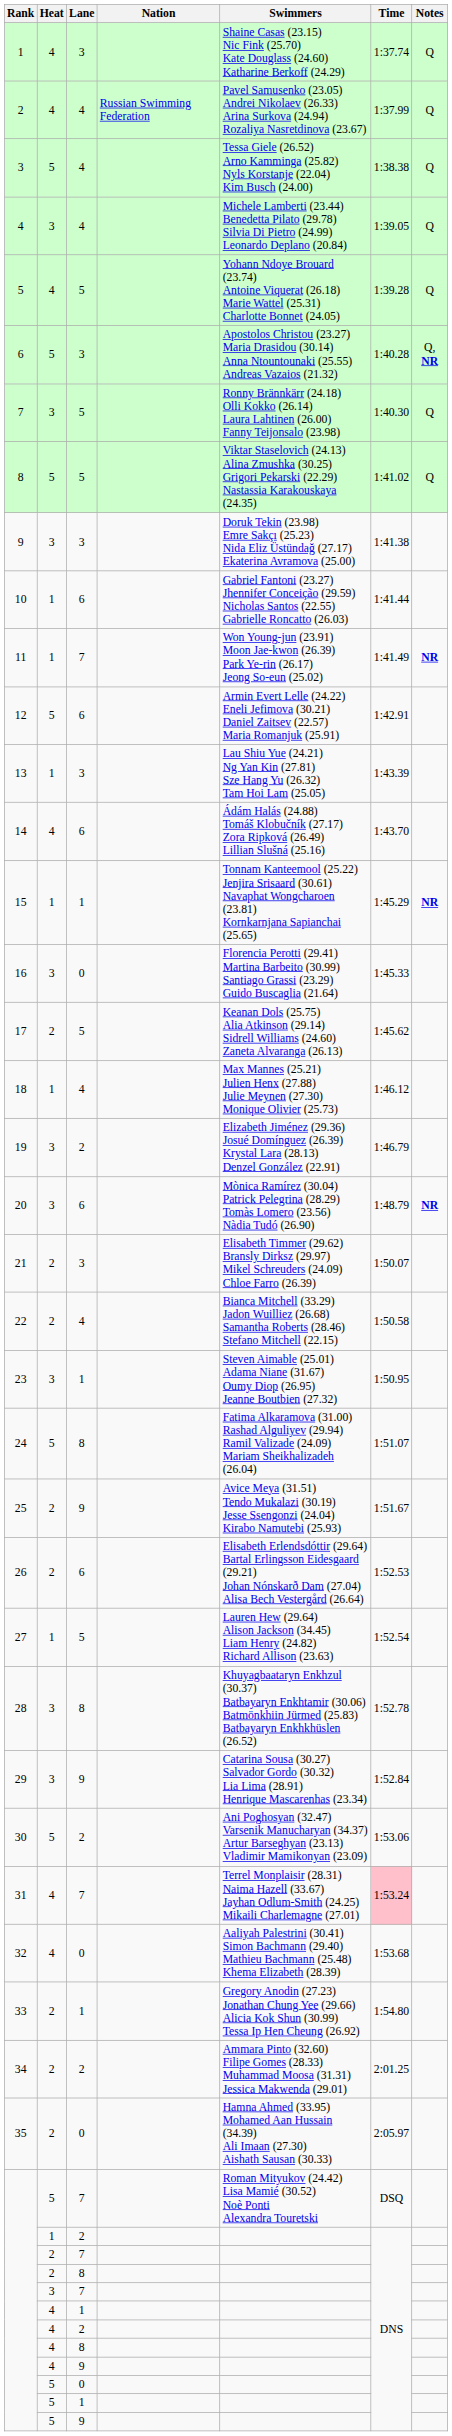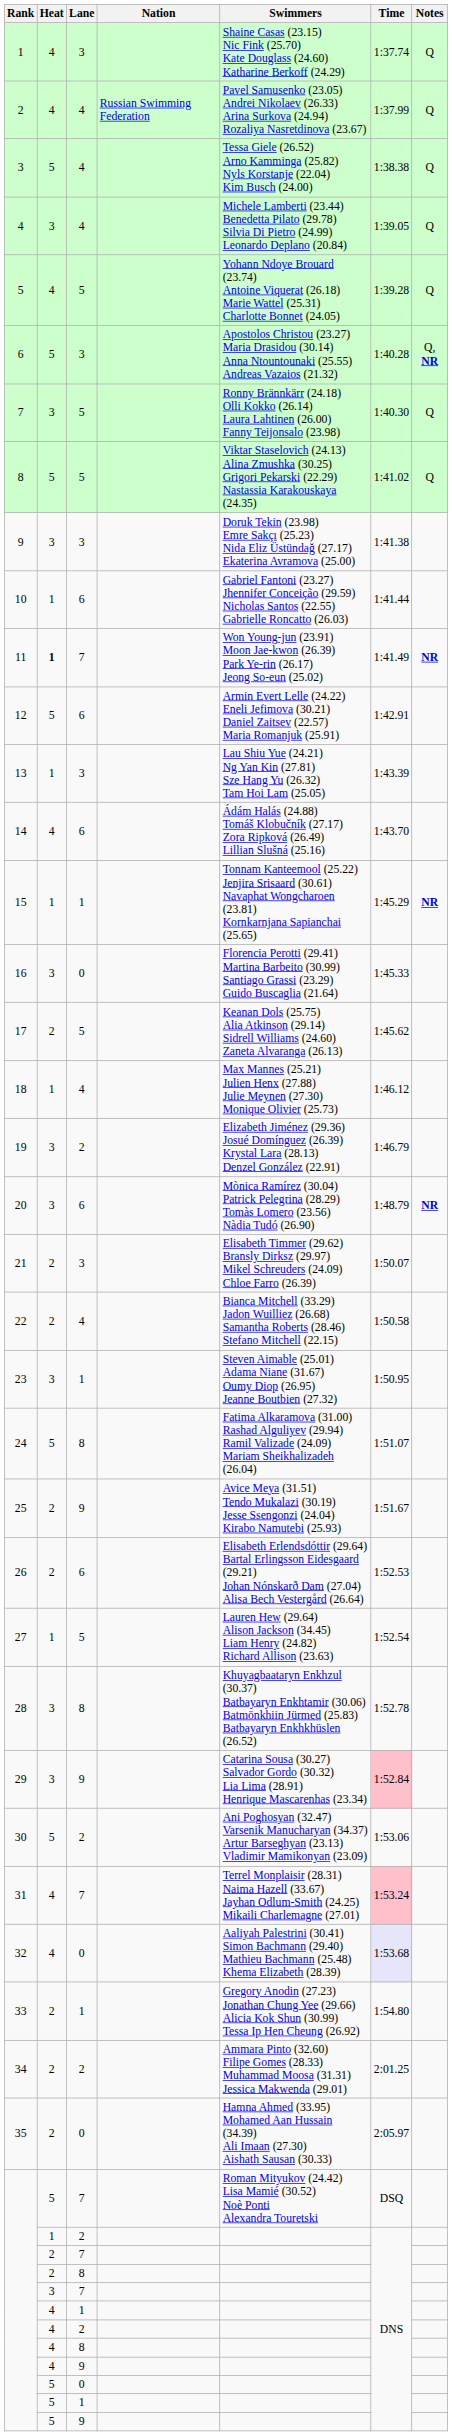(52, 657) normal -> (52, 657) bold
(391, 1779) no background -> (391, 1779) pink background
(391, 1953) no background -> (391, 1953) lavender background
